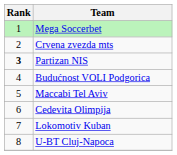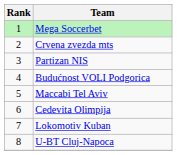(19, 61) bold -> (19, 61) normal
